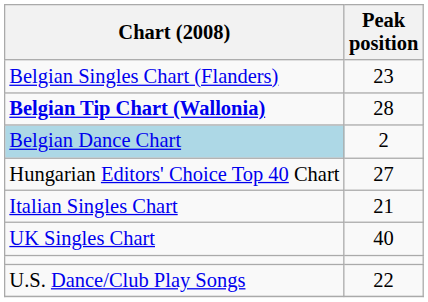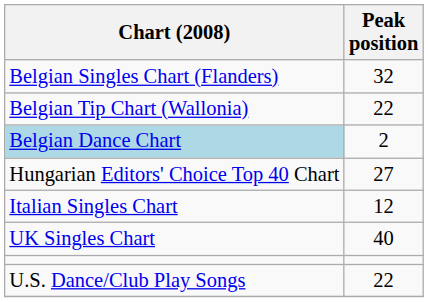(384, 76) 23 -> (384, 76) 32
(137, 108) bold -> (129, 108) normal
(384, 108) 28 -> (384, 108) 22
(384, 206) 21 -> (384, 206) 12
